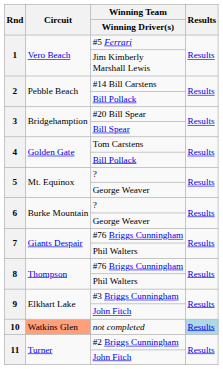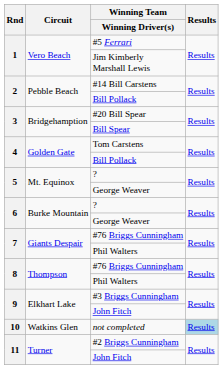(53, 327) lightsalmon background -> (53, 327) no background
